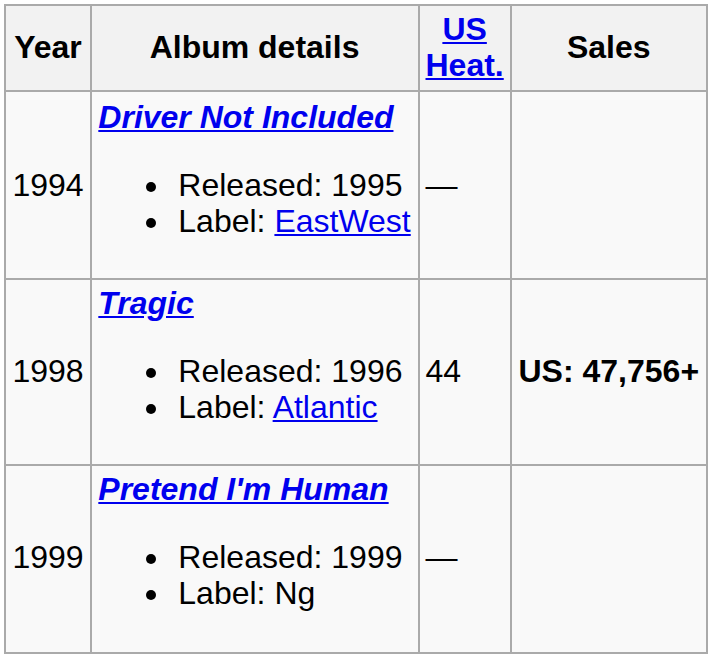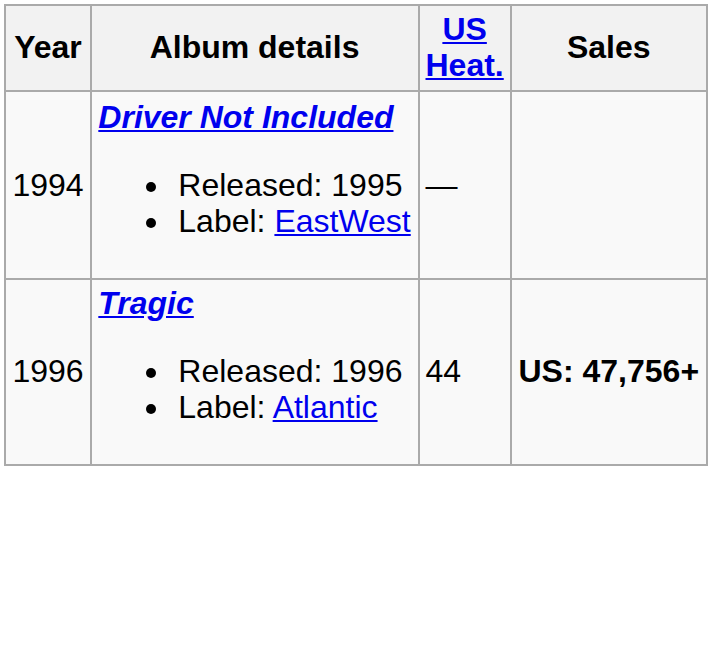(48, 371) 1998 -> (48, 371) 1996
- row: (255, 543)
